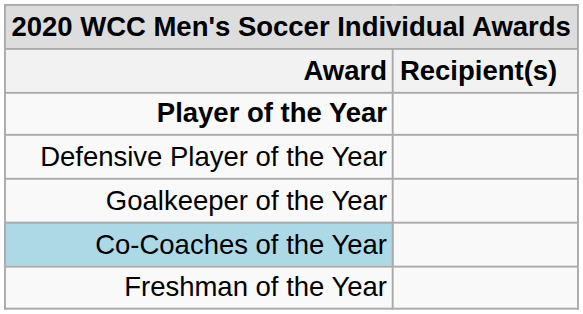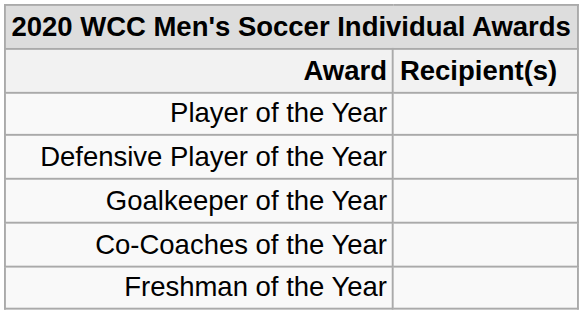(272, 114) bold -> (279, 114) normal
(241, 244) lightblue background -> (241, 244) no background
